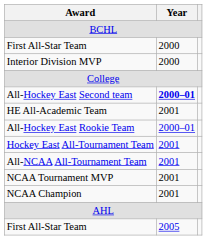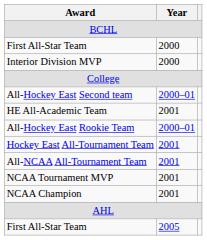(177, 95) bold -> (177, 95) normal
